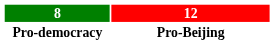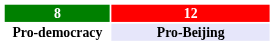(191, 32) no background -> (191, 32) lavender background
